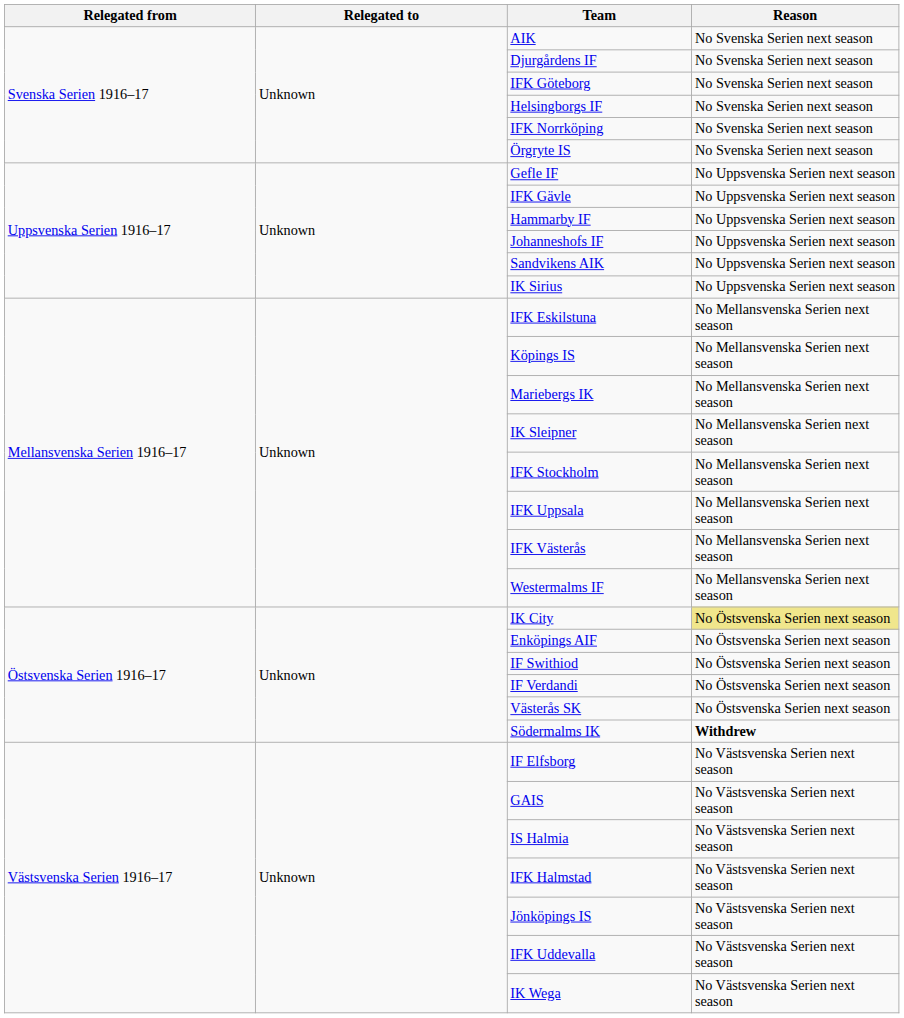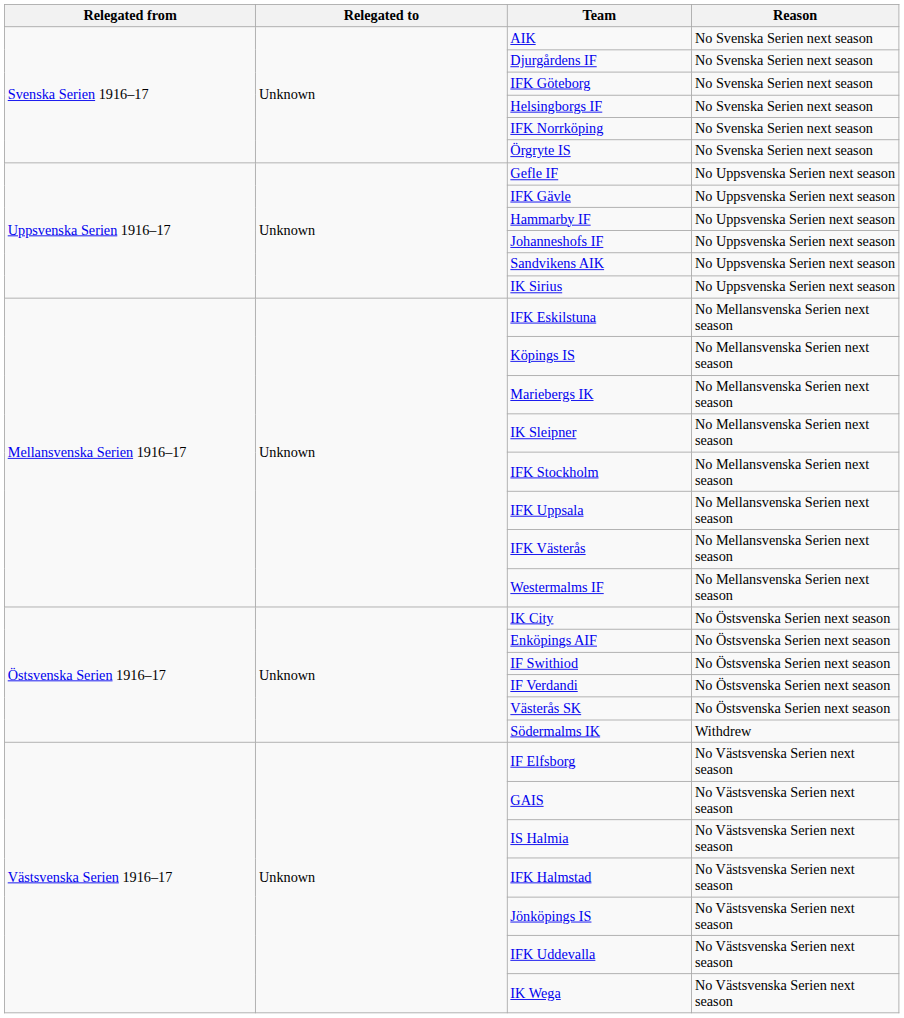(793, 618) khaki background -> (793, 618) no background
(726, 731) bold -> (723, 731) normal
